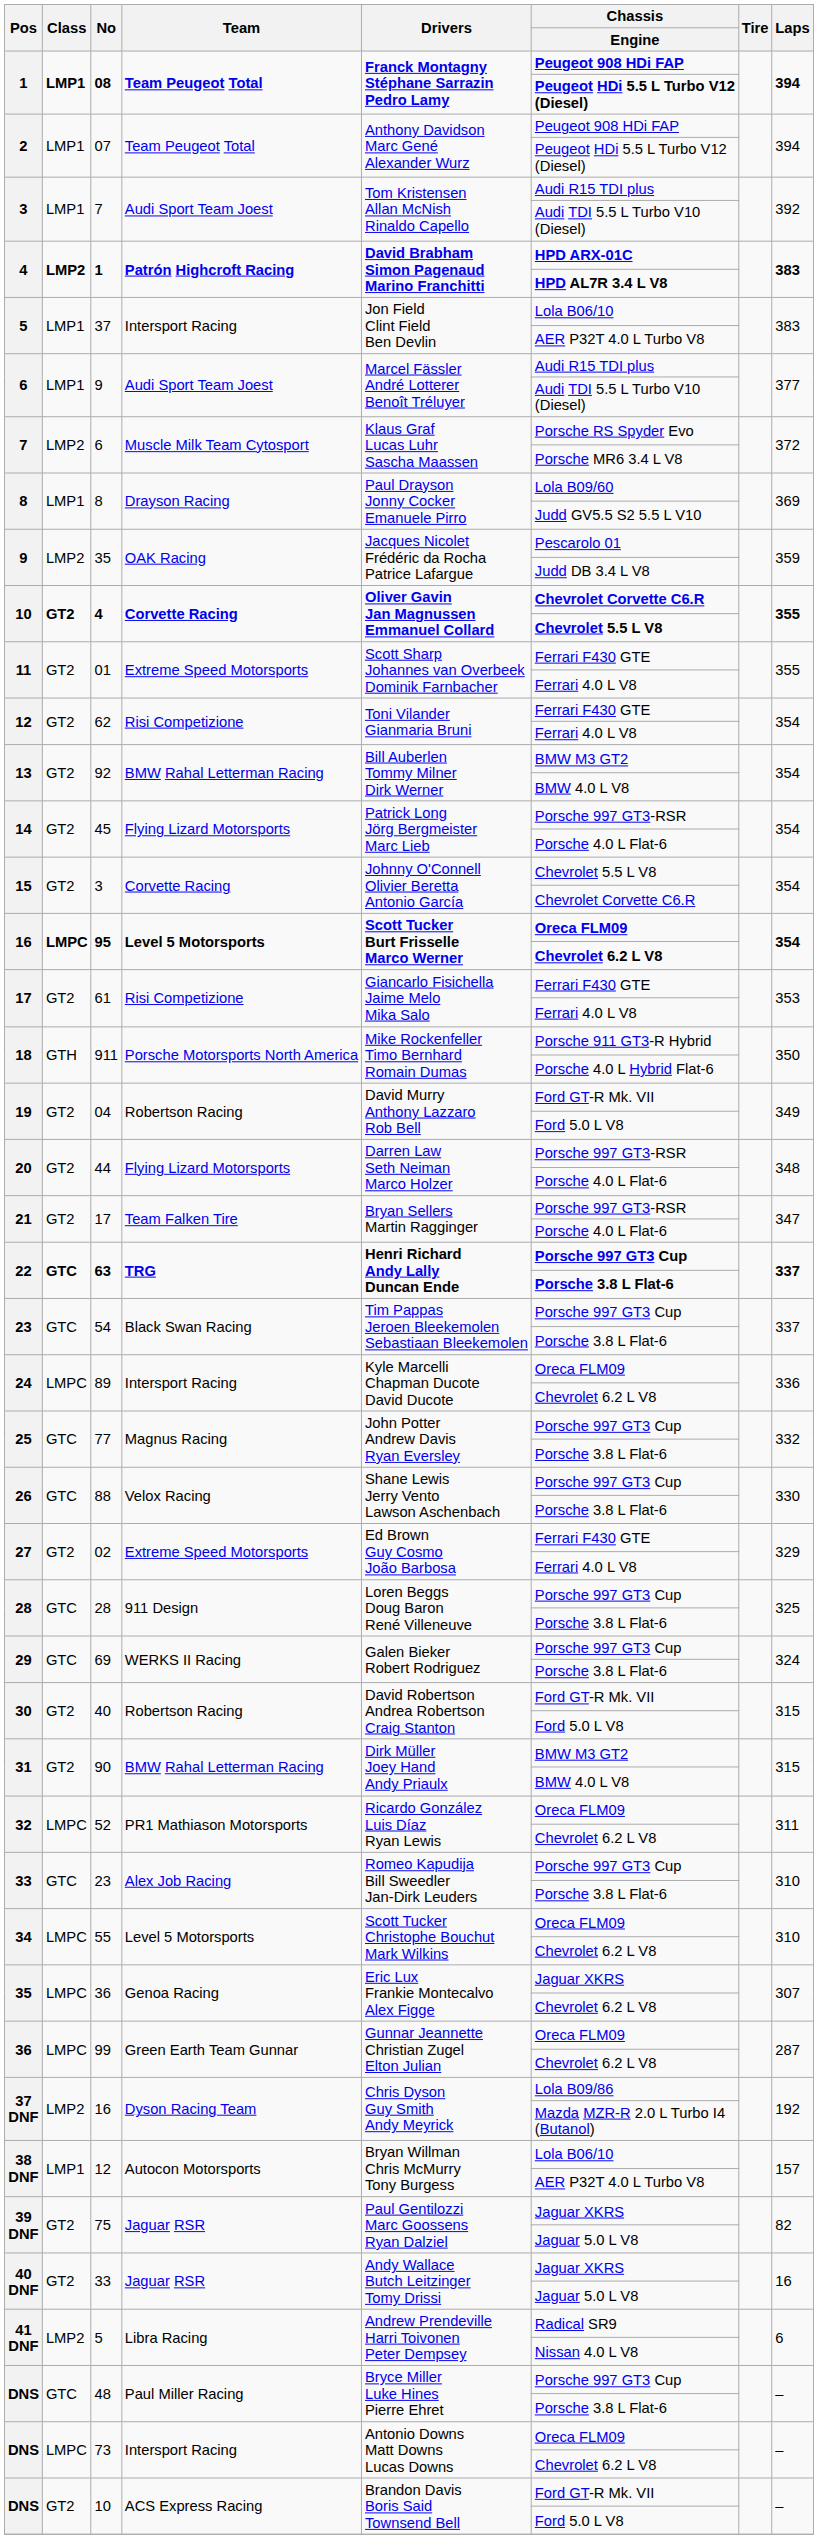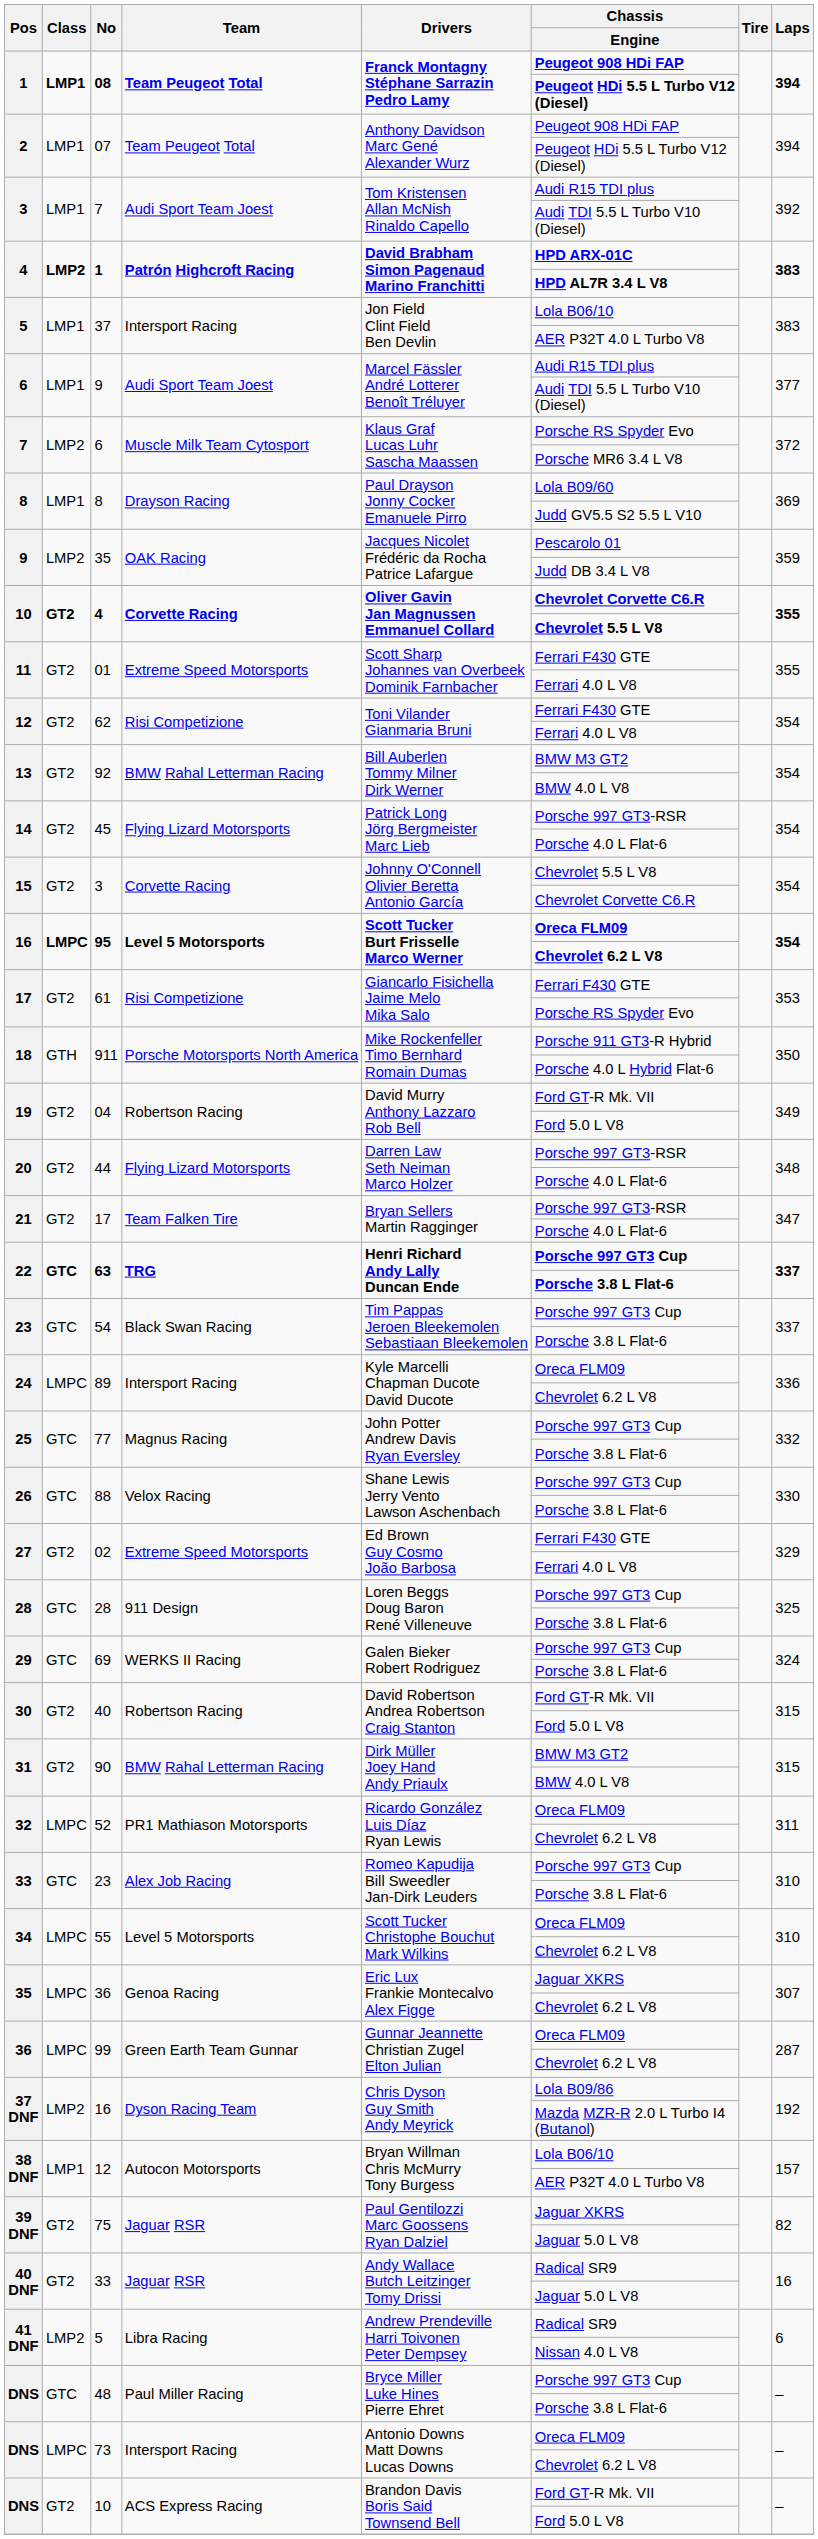(586, 1012) Ferrari 4.0 L V8 -> (614, 1012) Porsche RS Spyder Evo
(579, 2267) Jaguar XKRS -> (576, 2267) Radical SR9
